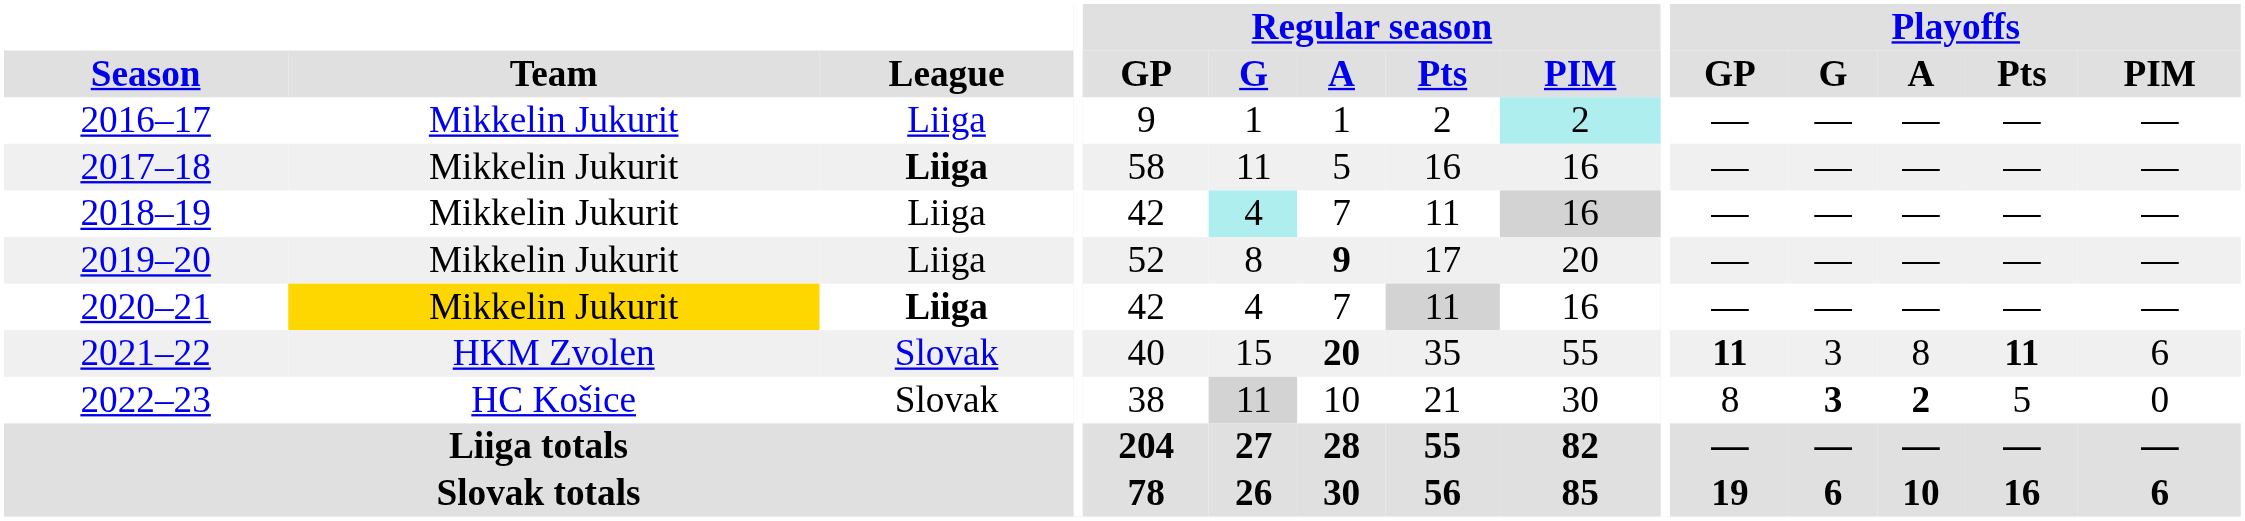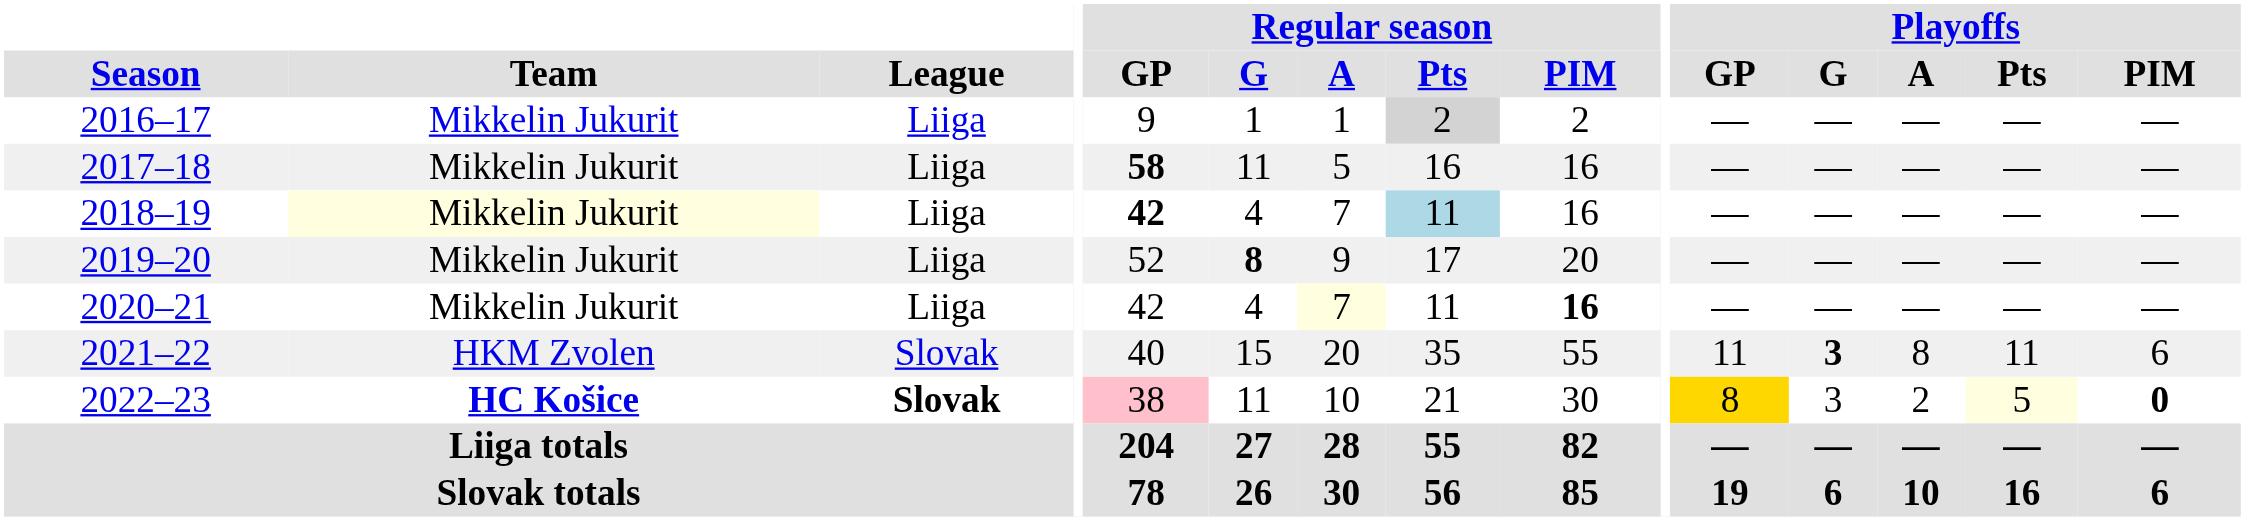(1442, 119) no background -> (1442, 119) lightgrey background
(1580, 119) paleturquoise background -> (1580, 119) no background
(947, 166) bold -> (947, 166) normal
(1146, 166) normal -> (1146, 166) bold
(554, 213) no background -> (554, 213) lightyellow background
(1146, 213) normal -> (1146, 213) bold
(1254, 213) paleturquoise background -> (1254, 213) no background
(1442, 213) no background -> (1442, 213) lightblue background
(1580, 213) lightgrey background -> (1580, 213) no background
(1254, 259) normal -> (1254, 259) bold
(1342, 259) bold -> (1342, 259) normal
(554, 306) gold background -> (554, 306) no background
(947, 306) bold -> (947, 306) normal
(1342, 306) no background -> (1342, 306) lightyellow background
(1442, 306) lightgrey background -> (1442, 306) no background
(1580, 306) normal -> (1580, 306) bold
(1342, 352) bold -> (1342, 352) normal
(1730, 352) bold -> (1730, 352) normal
(1833, 352) normal -> (1833, 352) bold
(2022, 352) bold -> (2022, 352) normal
(554, 399) normal -> (554, 399) bold
(947, 399) normal -> (947, 399) bold
(1146, 399) no background -> (1146, 399) pink background
(1254, 399) lightgrey background -> (1254, 399) no background
(1730, 399) no background -> (1730, 399) gold background
(1833, 399) bold -> (1833, 399) normal
(1921, 399) bold -> (1921, 399) normal
(2022, 399) no background -> (2022, 399) lightyellow background
(2160, 399) normal -> (2160, 399) bold
